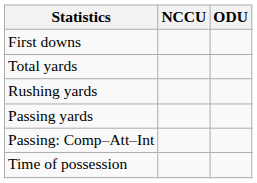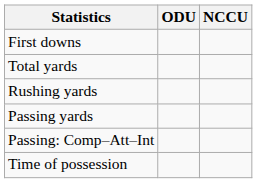columns swapped: (184, 17) <-> (231, 17)
